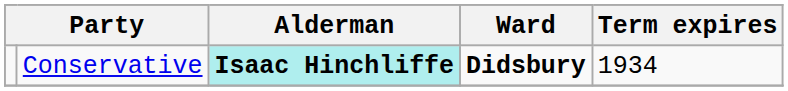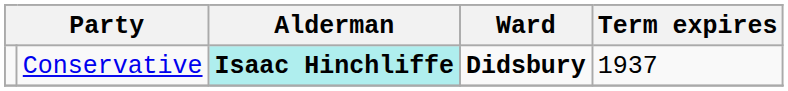(628, 66) 1934 -> (628, 66) 1937
